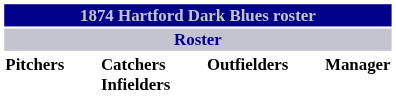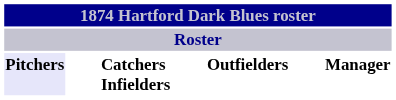(35, 64) no background -> (35, 64) lavender background
